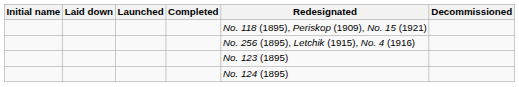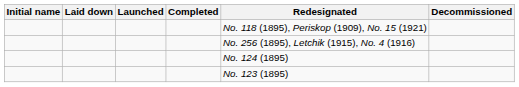(256, 58) No. 123 (1895) -> (256, 58) No. 124 (1895)
(256, 74) No. 124 (1895) -> (256, 74) No. 123 (1895)
